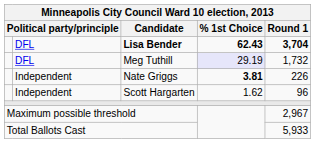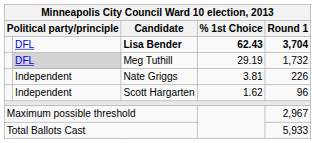(25, 61) no background -> (25, 61) lightgrey background
(250, 61) lavender background -> (250, 61) no background
(253, 77) bold -> (253, 77) normal
